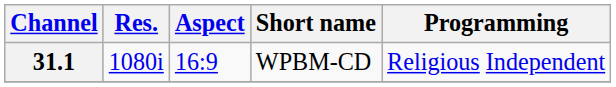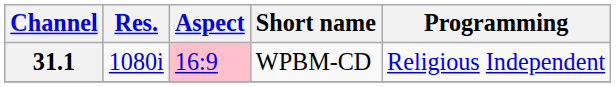(196, 61) no background -> (196, 61) pink background
